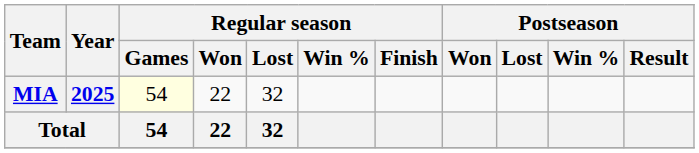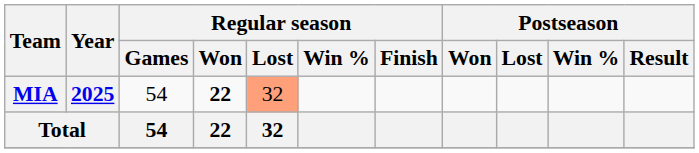(156, 94) lightyellow background -> (156, 94) no background
(220, 94) normal -> (220, 94) bold
(273, 94) no background -> (273, 94) lightsalmon background
